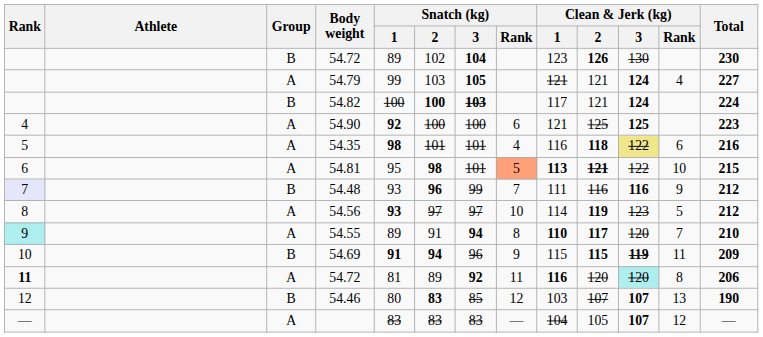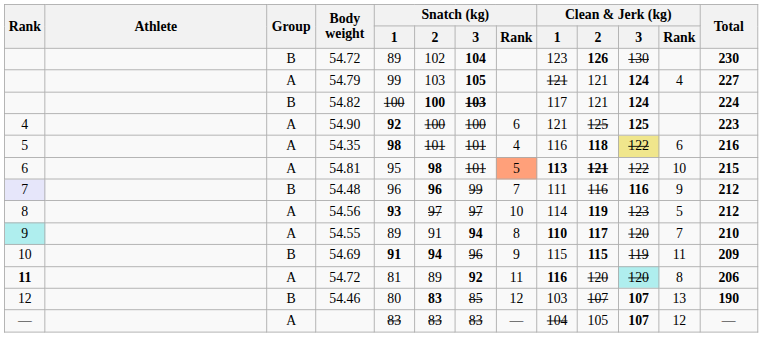(394, 189) 93 -> (394, 189) 96
(639, 255) bold -> (639, 255) normal
